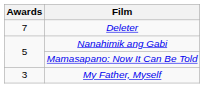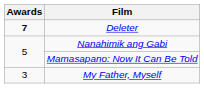(24, 28) normal -> (24, 28) bold
